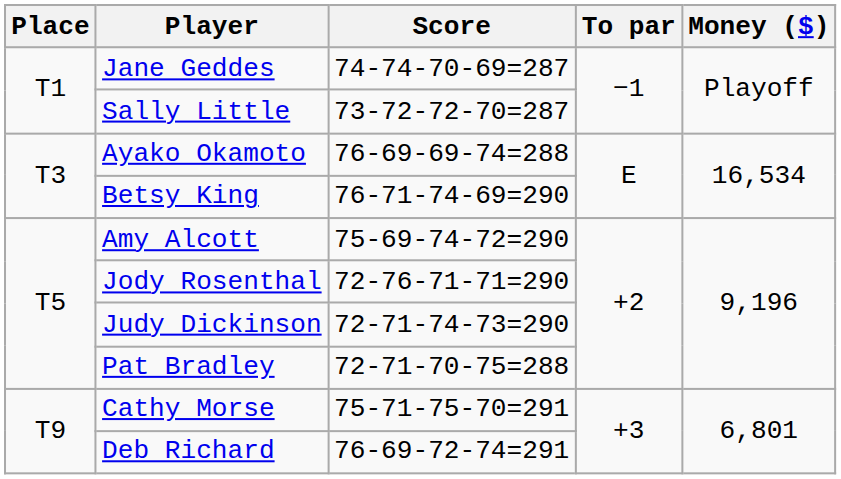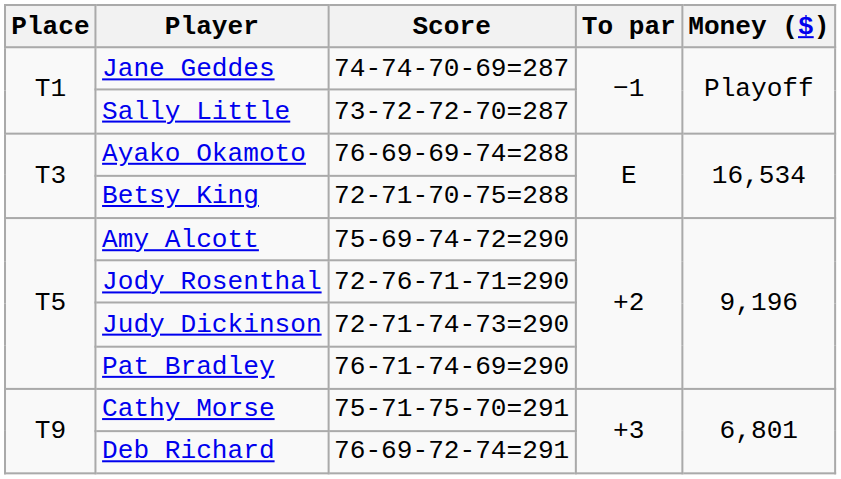(452, 197) 76-71-74-69=290 -> (452, 197) 72-71-70-75=288
(452, 367) 72-71-70-75=288 -> (452, 367) 76-71-74-69=290
